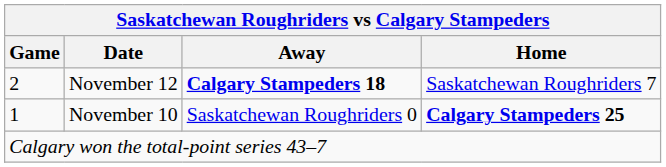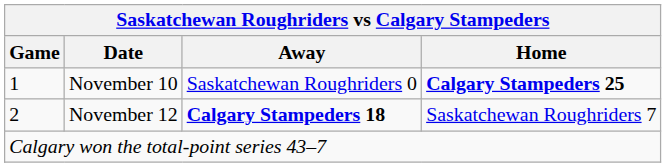rows swapped: (123, 114) <-> (123, 83)
